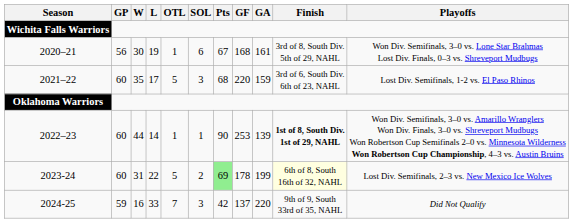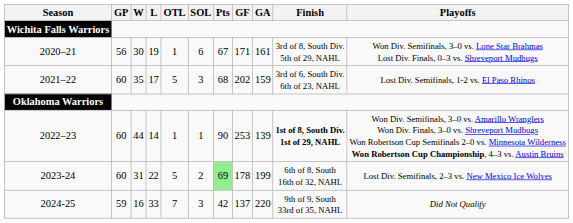(242, 51) 168 -> (242, 51) 171
(242, 79) 220 -> (242, 79) 202
(310, 176) lightyellow background -> (310, 176) no background
